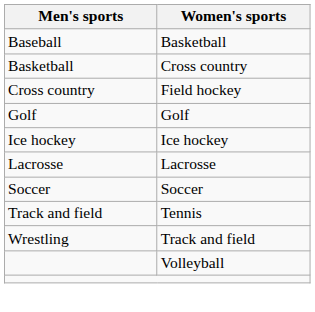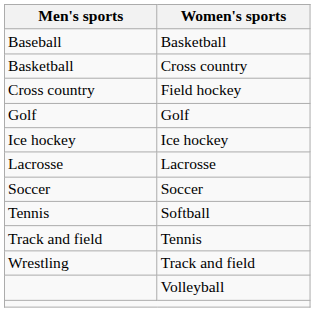+ row: (185, 213)
